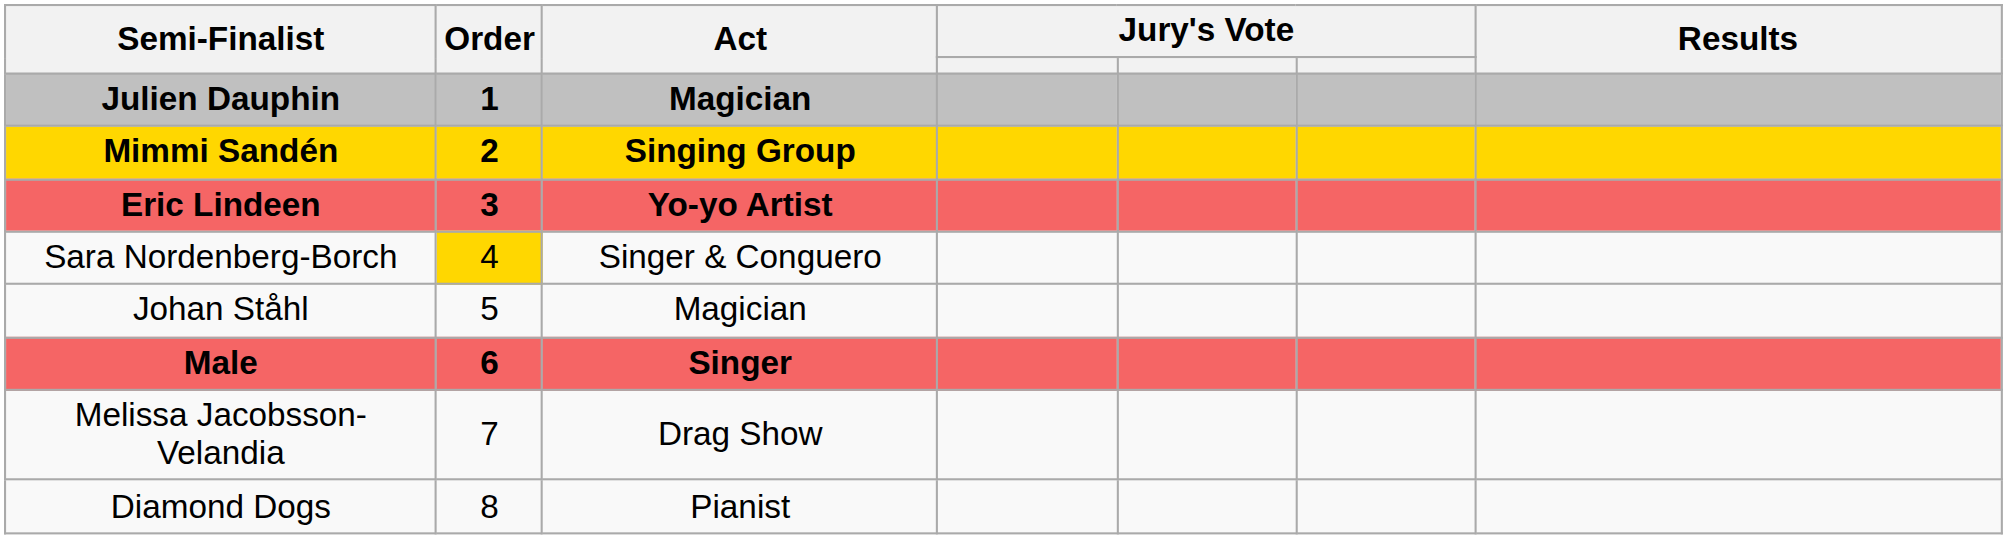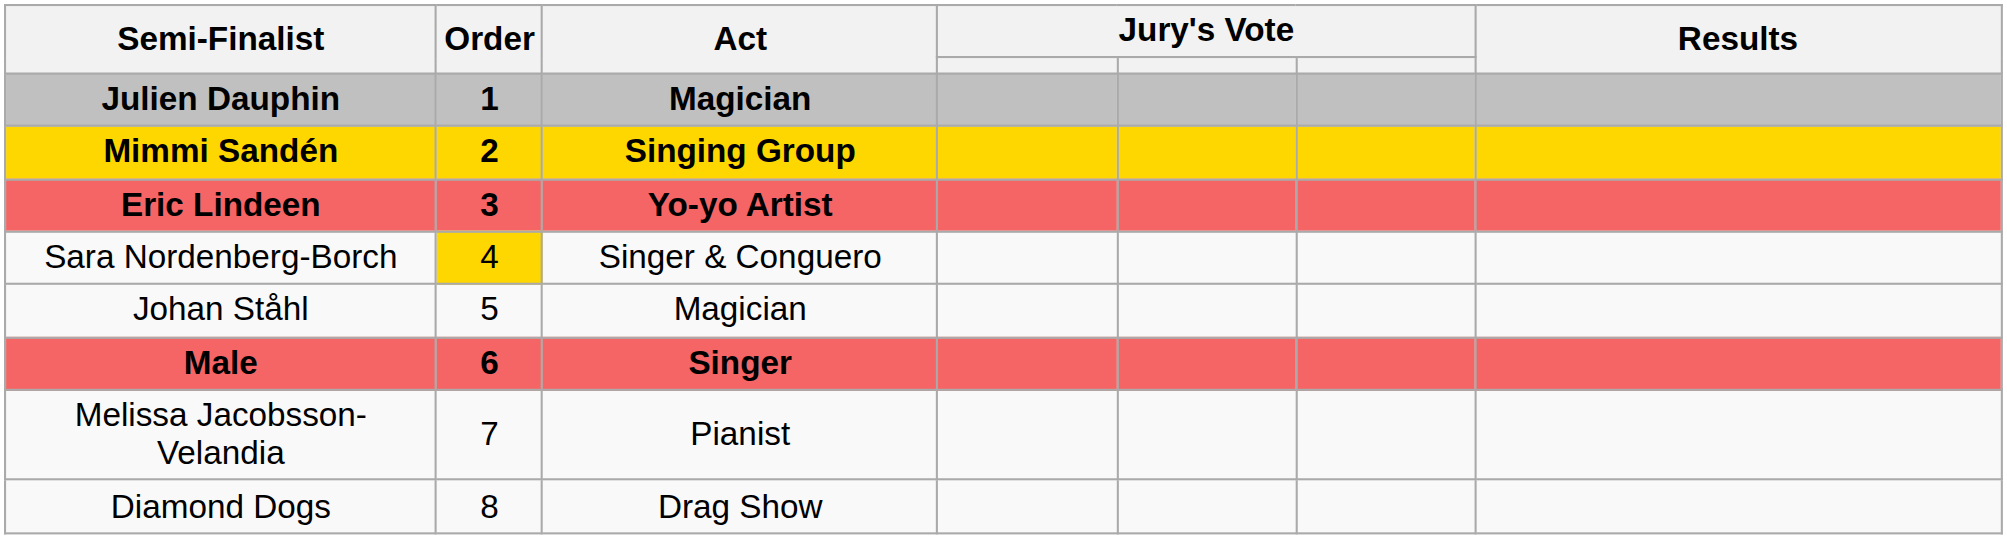(740, 434) Drag Show -> (740, 434) Pianist
(740, 505) Pianist -> (740, 505) Drag Show
